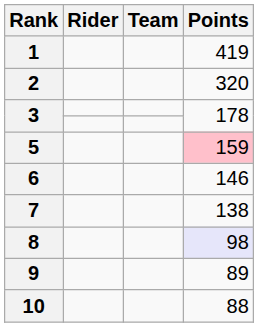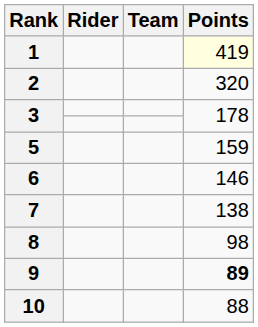(232, 52) no background -> (232, 52) lightyellow background
(232, 147) pink background -> (232, 147) no background
(238, 242) lavender background -> (238, 242) no background
(238, 274) normal -> (238, 274) bold
